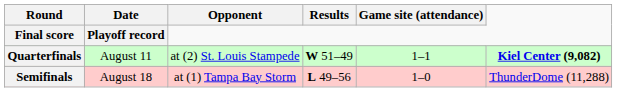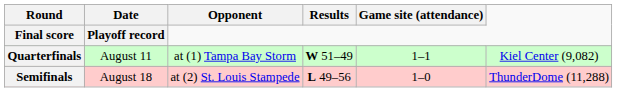(235, 55) at (2) St. Louis Stampede -> (235, 55) at (1) Tampa Bay Storm
(549, 55) bold -> (549, 55) normal
(235, 76) at (1) Tampa Bay Storm -> (235, 76) at (2) St. Louis Stampede
